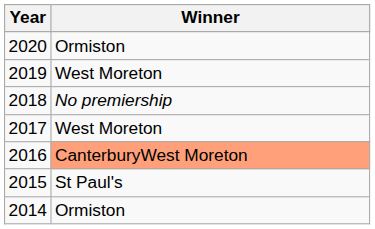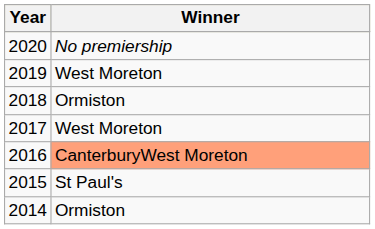(90, 45) Ormiston -> (114, 45) No premiership
(114, 100) No premiership -> (90, 100) Ormiston
